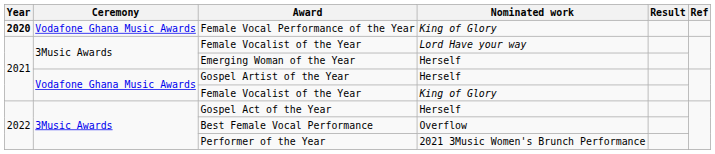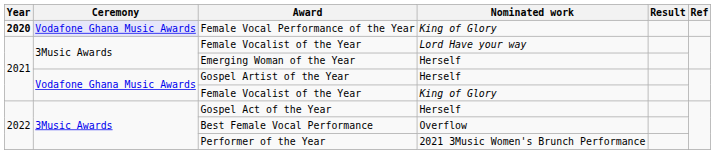(116, 29) no background -> (116, 29) lavender background
